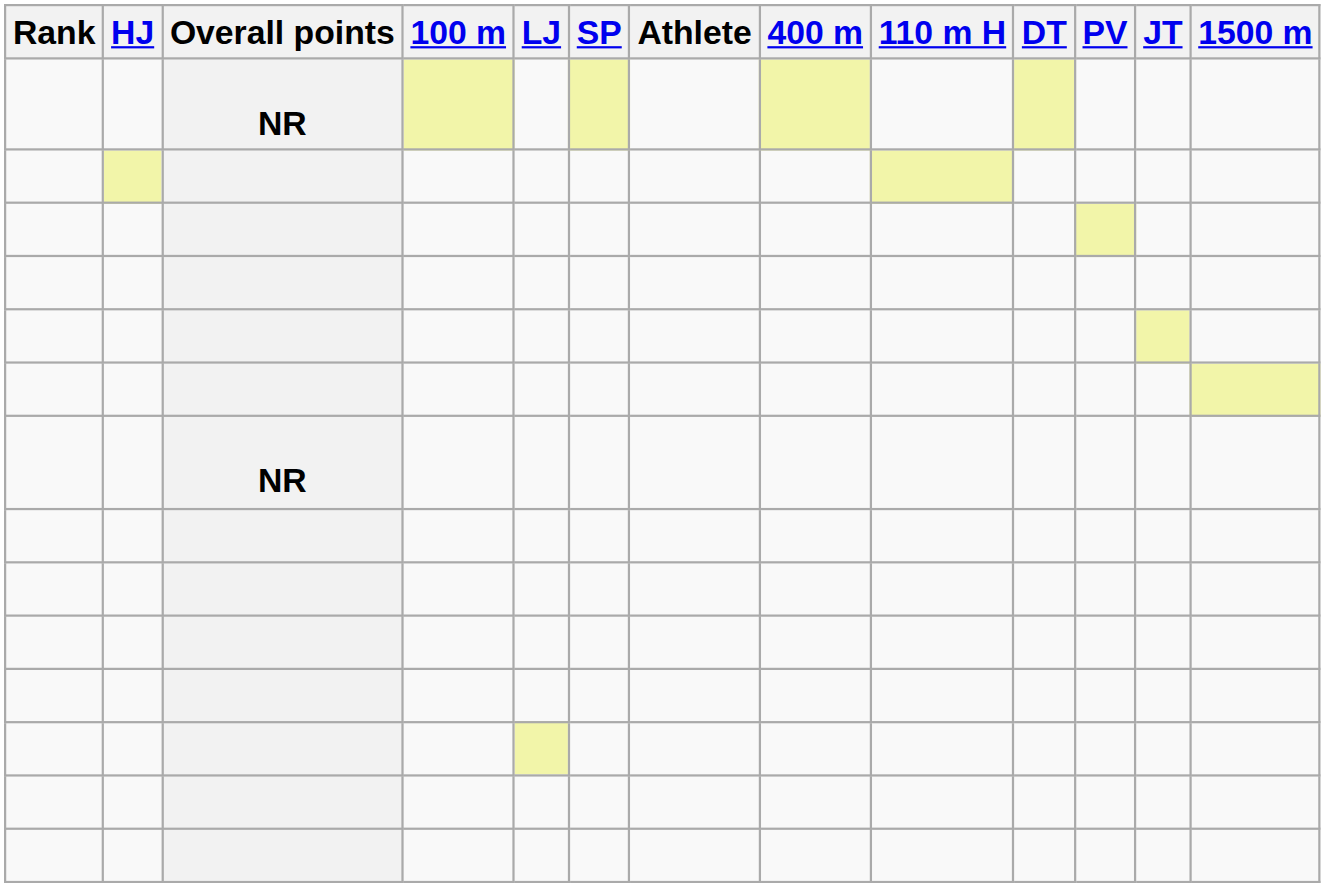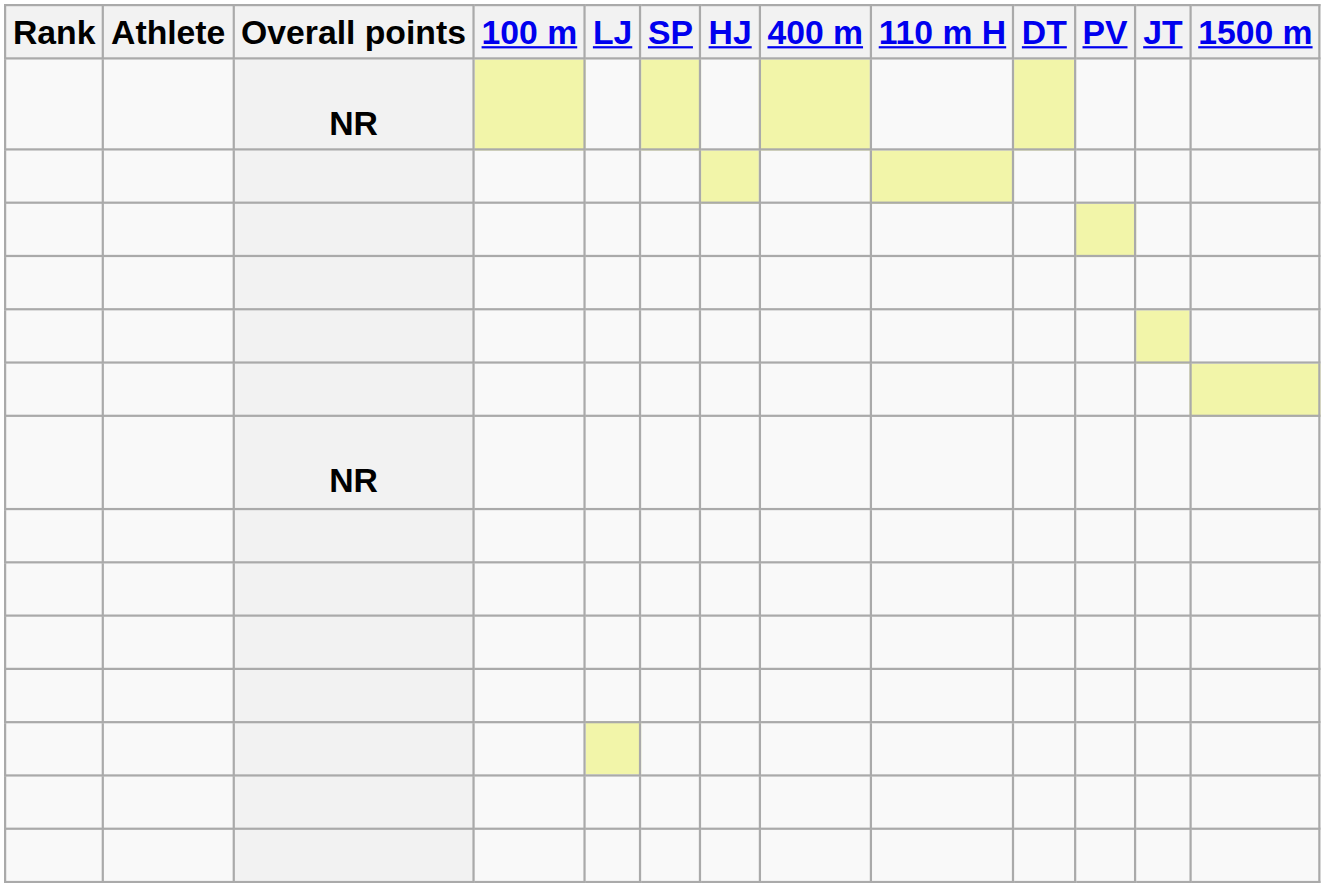columns swapped: (695, 32) <-> (133, 32)
